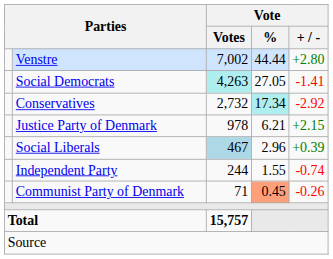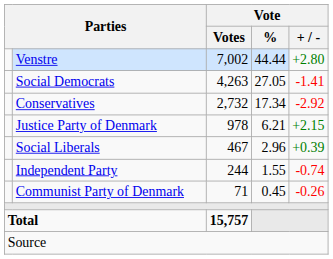(232, 81) paleturquoise background -> (232, 81) no background
(270, 103) paleturquoise background -> (270, 103) no background
(238, 147) lightblue background -> (238, 147) no background
(274, 192) lightsalmon background -> (274, 192) no background
